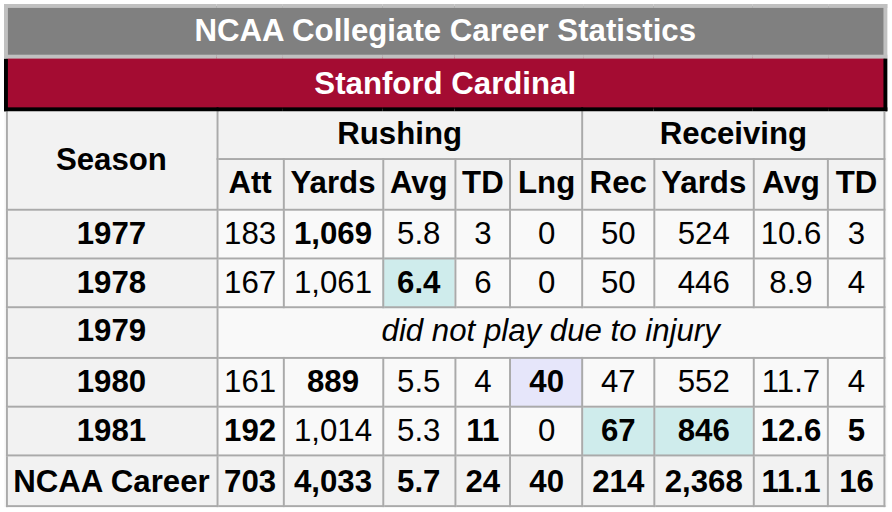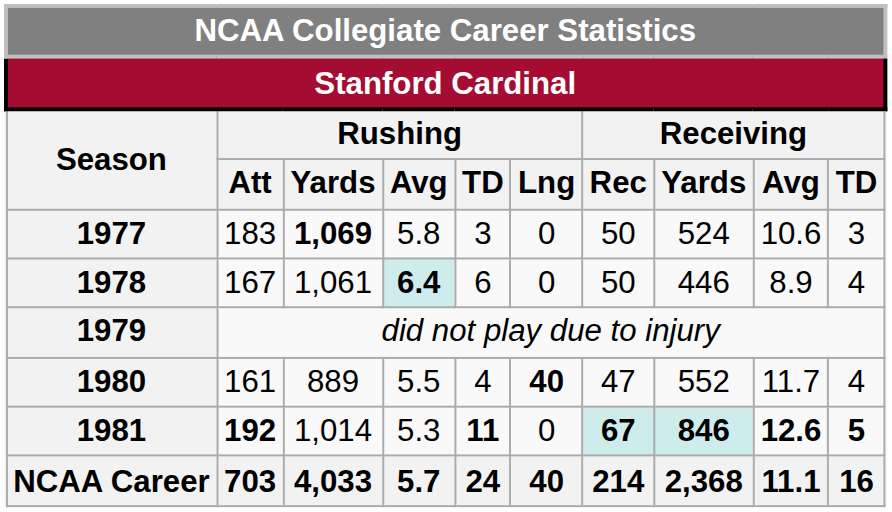(333, 381) bold -> (333, 381) normal
(547, 381) lavender background -> (547, 381) no background
